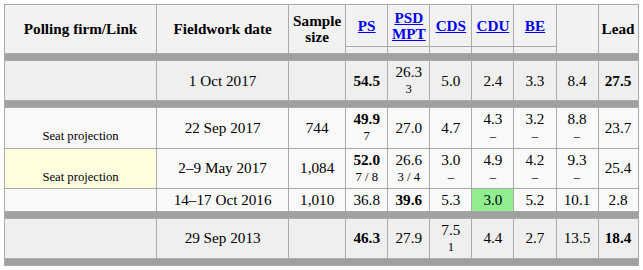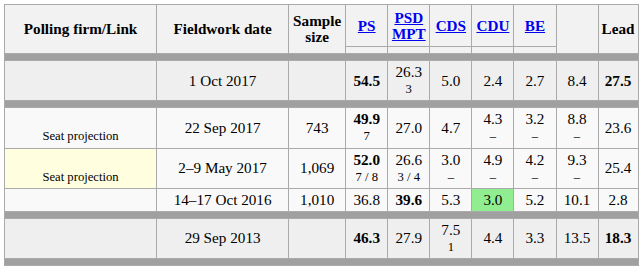(535, 80) 3.3 -> (535, 80) 2.7
(317, 127) 744 -> (317, 127) 743
(618, 127) 23.7 -> (618, 127) 23.6
(317, 168) 1,084 -> (317, 168) 1,069
(535, 238) 2.7 -> (535, 238) 3.3
(618, 238) 18.4 -> (618, 238) 18.3
